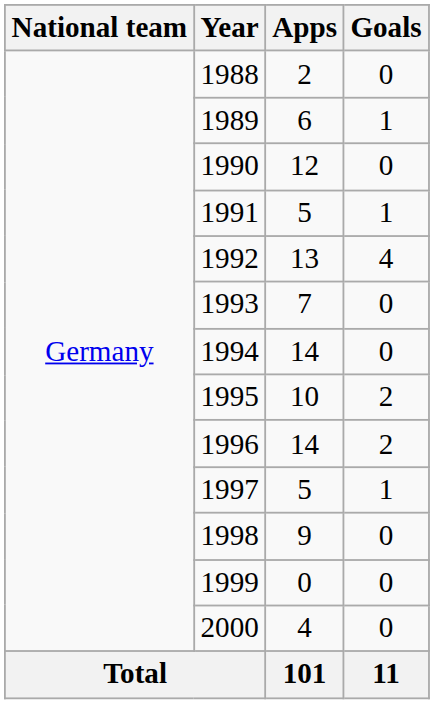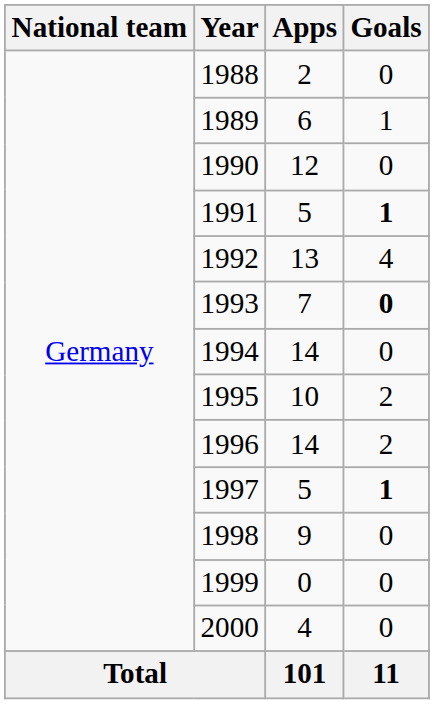(386, 212) normal -> (386, 212) bold
(386, 304) normal -> (386, 304) bold
(386, 489) normal -> (386, 489) bold
